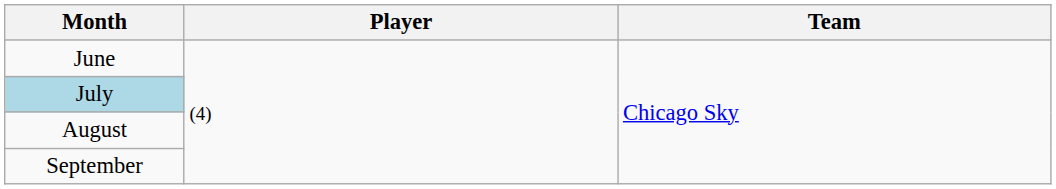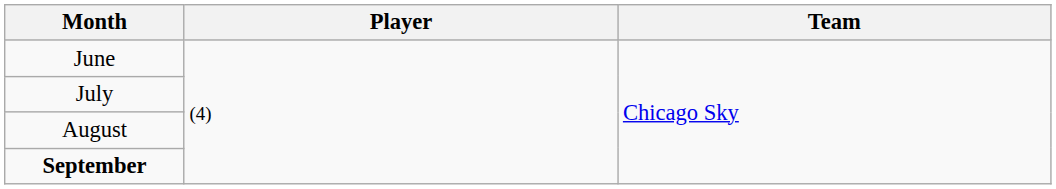(94, 93) lightblue background -> (94, 93) no background
(94, 165) normal -> (94, 165) bold
